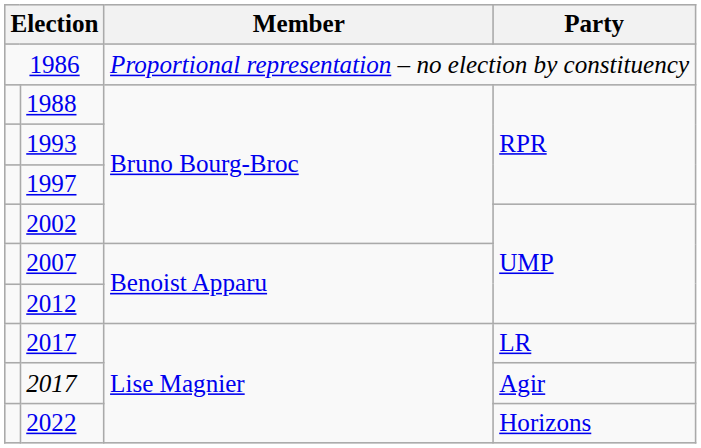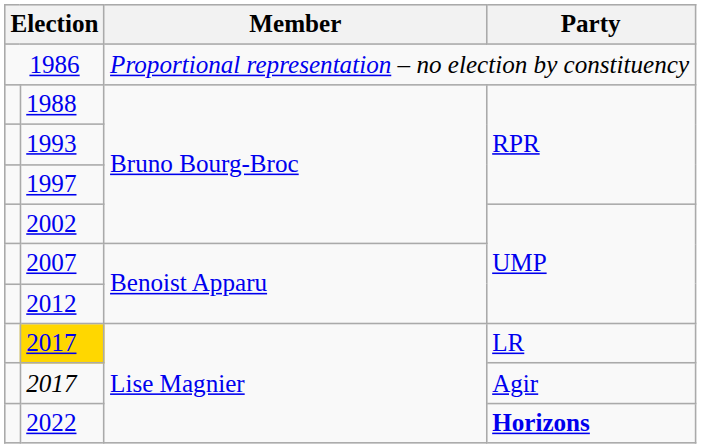(51, 343) no background -> (51, 343) gold background
(545, 422) normal -> (541, 422) bold
